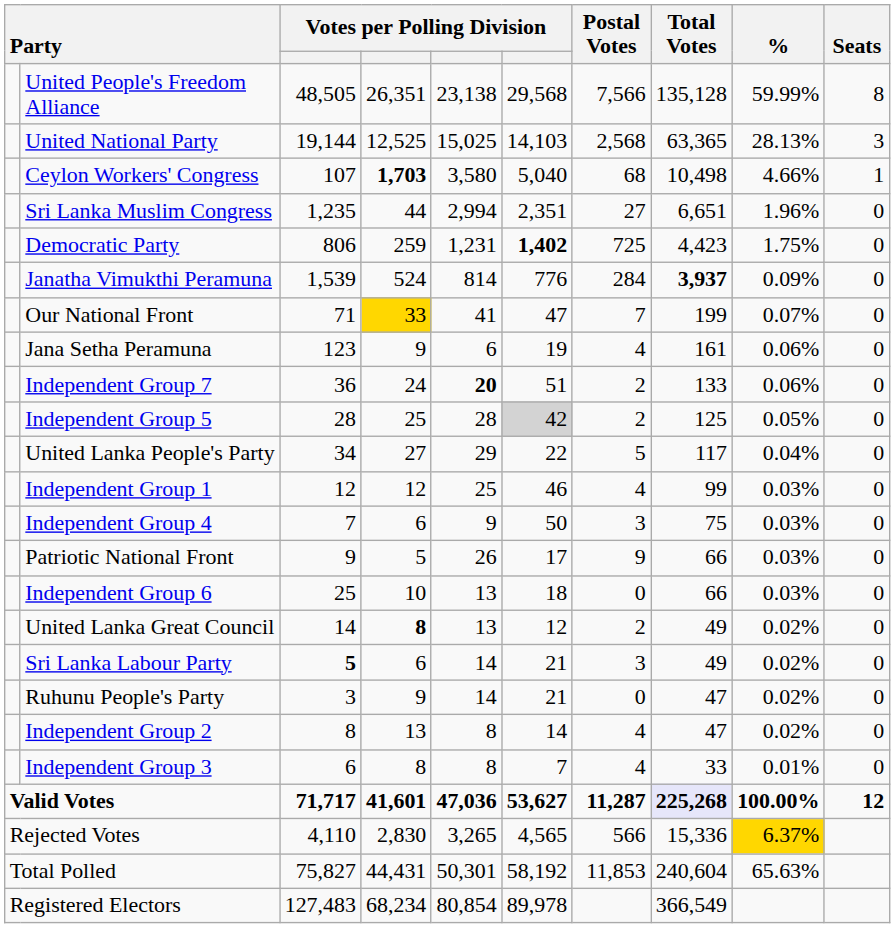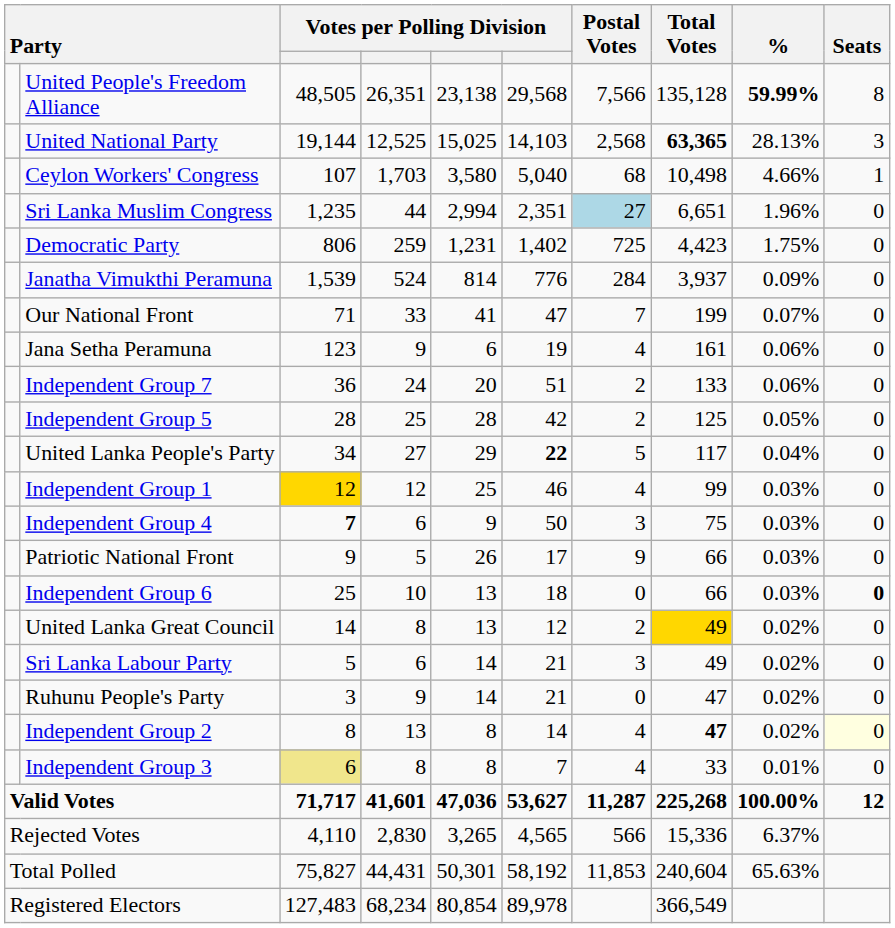(786, 93) normal -> (784, 93) bold
(697, 140) normal -> (697, 140) bold
(402, 175) bold -> (402, 175) normal
(635, 210) no background -> (635, 210) lightblue background
(542, 245) bold -> (542, 245) normal
(702, 279) bold -> (702, 279) normal
(415, 314) gold background -> (415, 314) no background
(486, 384) bold -> (486, 384) normal
(556, 418) lightgrey background -> (556, 418) no background
(556, 453) normal -> (556, 453) bold
(345, 488) no background -> (345, 488) gold background
(350, 523) normal -> (350, 523) bold
(879, 592) normal -> (879, 592) bold
(421, 627) bold -> (421, 627) normal
(716, 627) no background -> (716, 627) gold background
(350, 662) bold -> (350, 662) normal
(716, 731) normal -> (716, 731) bold
(879, 731) no background -> (879, 731) lightyellow background
(350, 766) no background -> (350, 766) khaki background
(691, 801) lavender background -> (691, 801) no background
(791, 836) gold background -> (791, 836) no background
